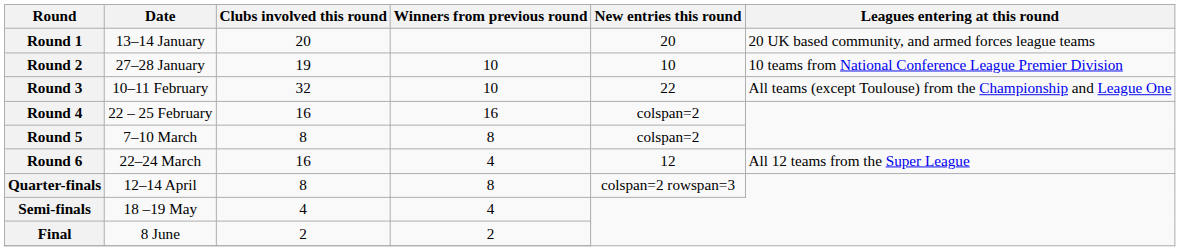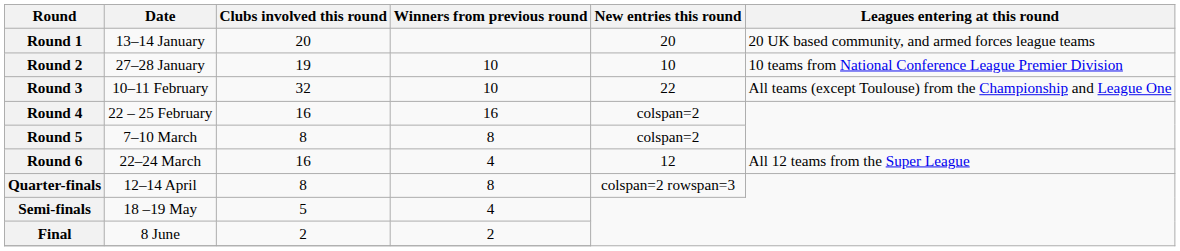(303, 209) 4 -> (303, 209) 5
